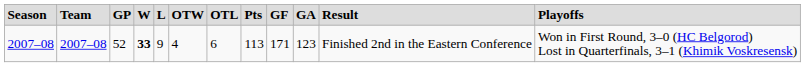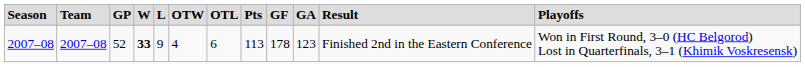(280, 43) 171 -> (280, 43) 178
